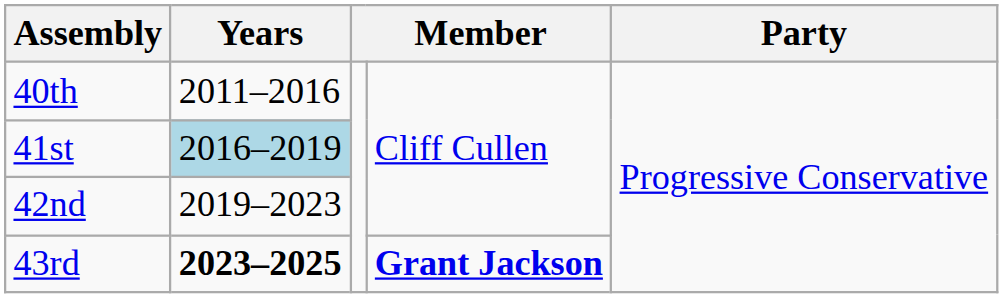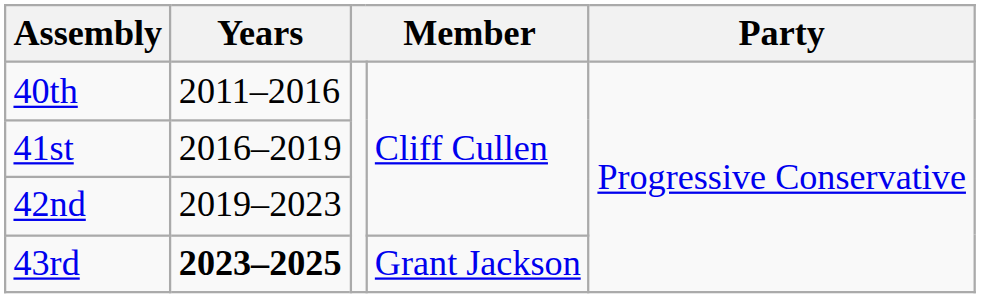(260, 147) lightblue background -> (260, 147) no background
(489, 262) bold -> (478, 262) normal
